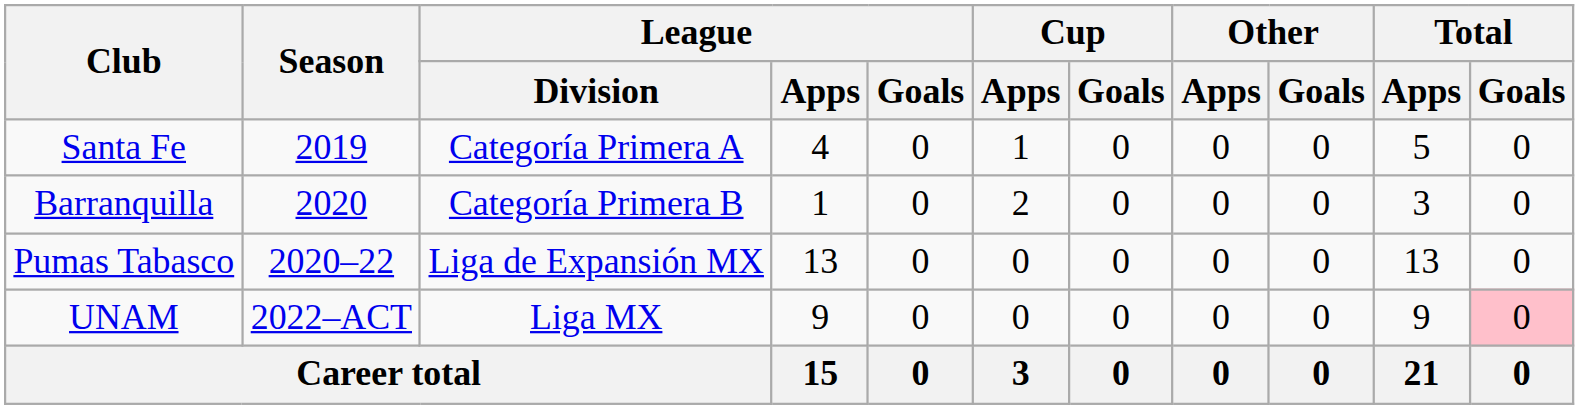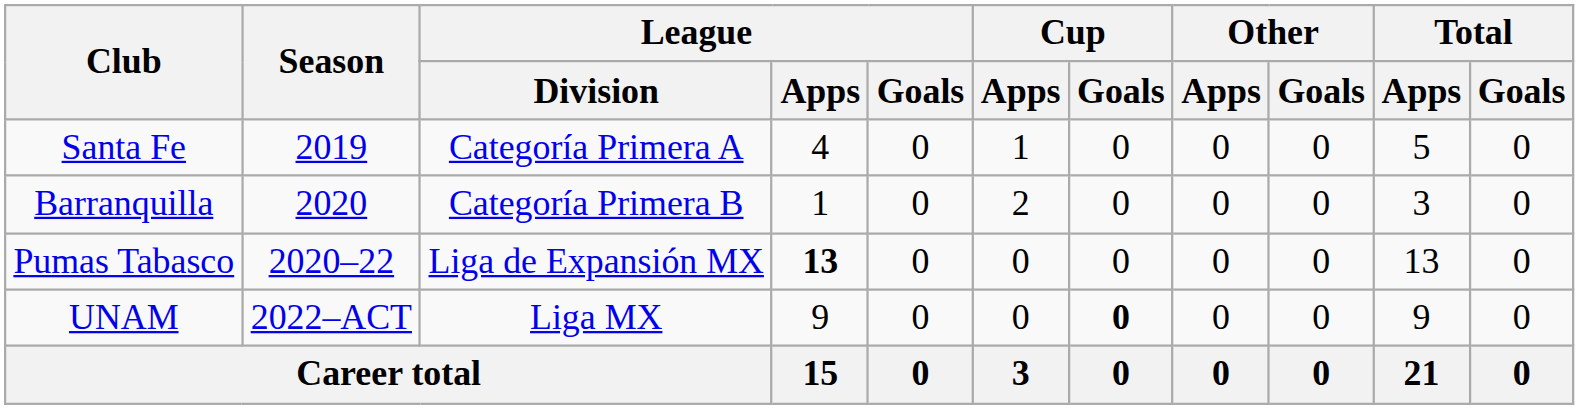(820, 260) normal -> (820, 260) bold
(1121, 317) normal -> (1121, 317) bold
(1522, 317) pink background -> (1522, 317) no background
